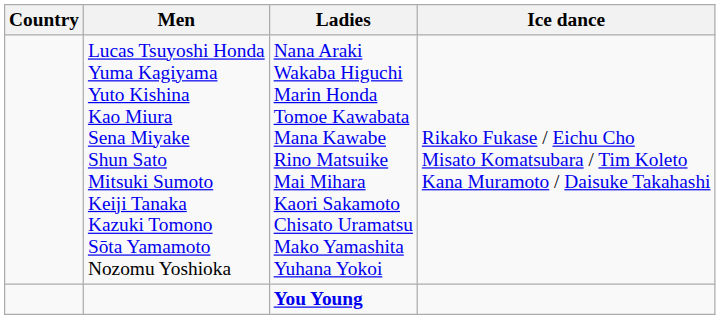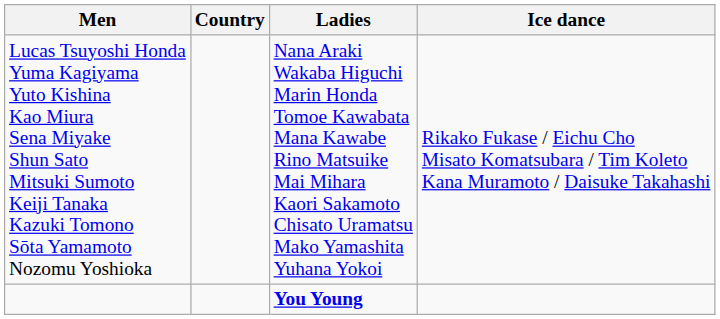columns swapped: (44, 19) <-> (176, 19)
